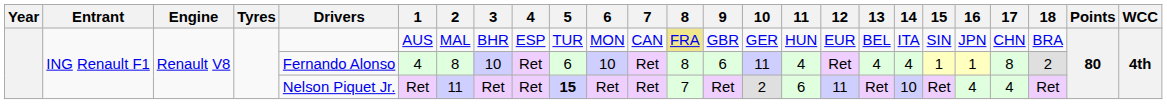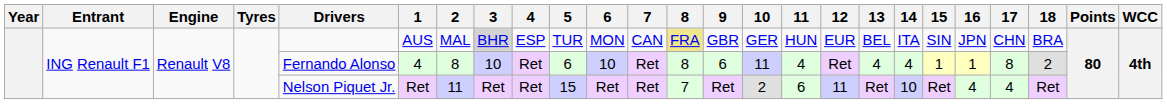(493, 40) no background -> (493, 40) lightgrey background
(568, 87) bold -> (568, 87) normal
